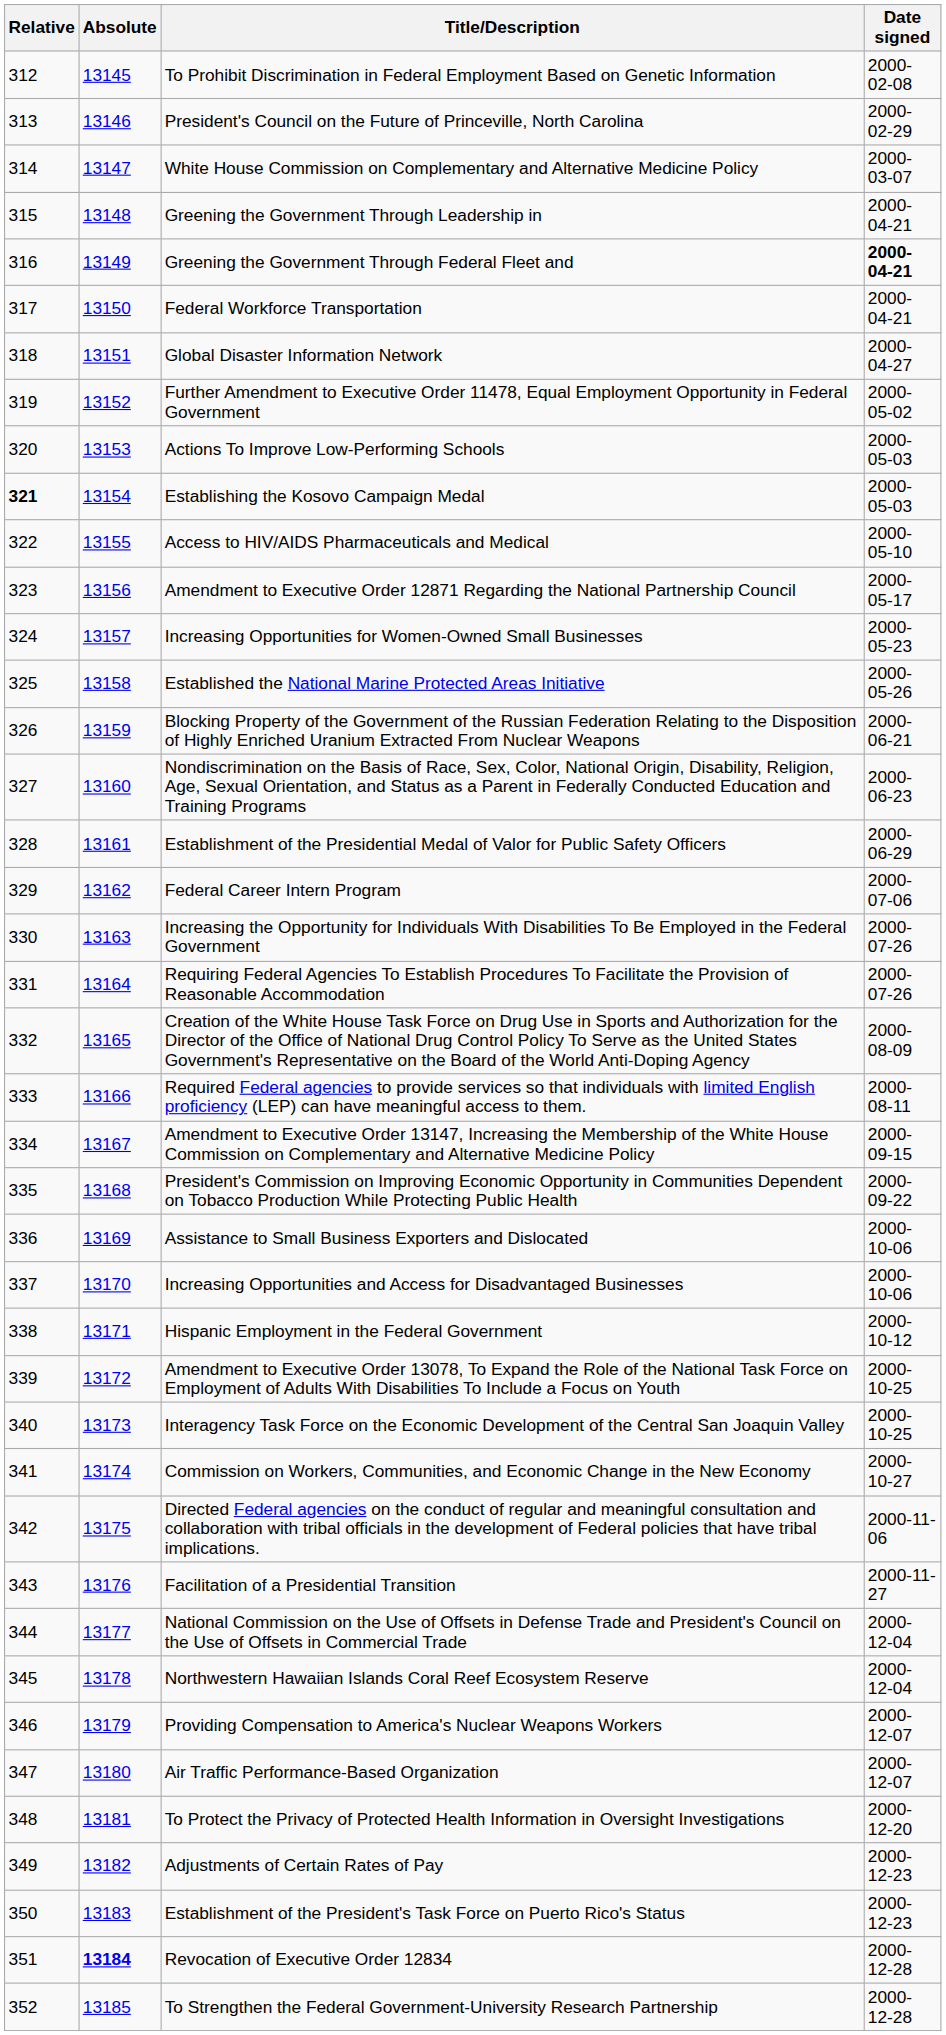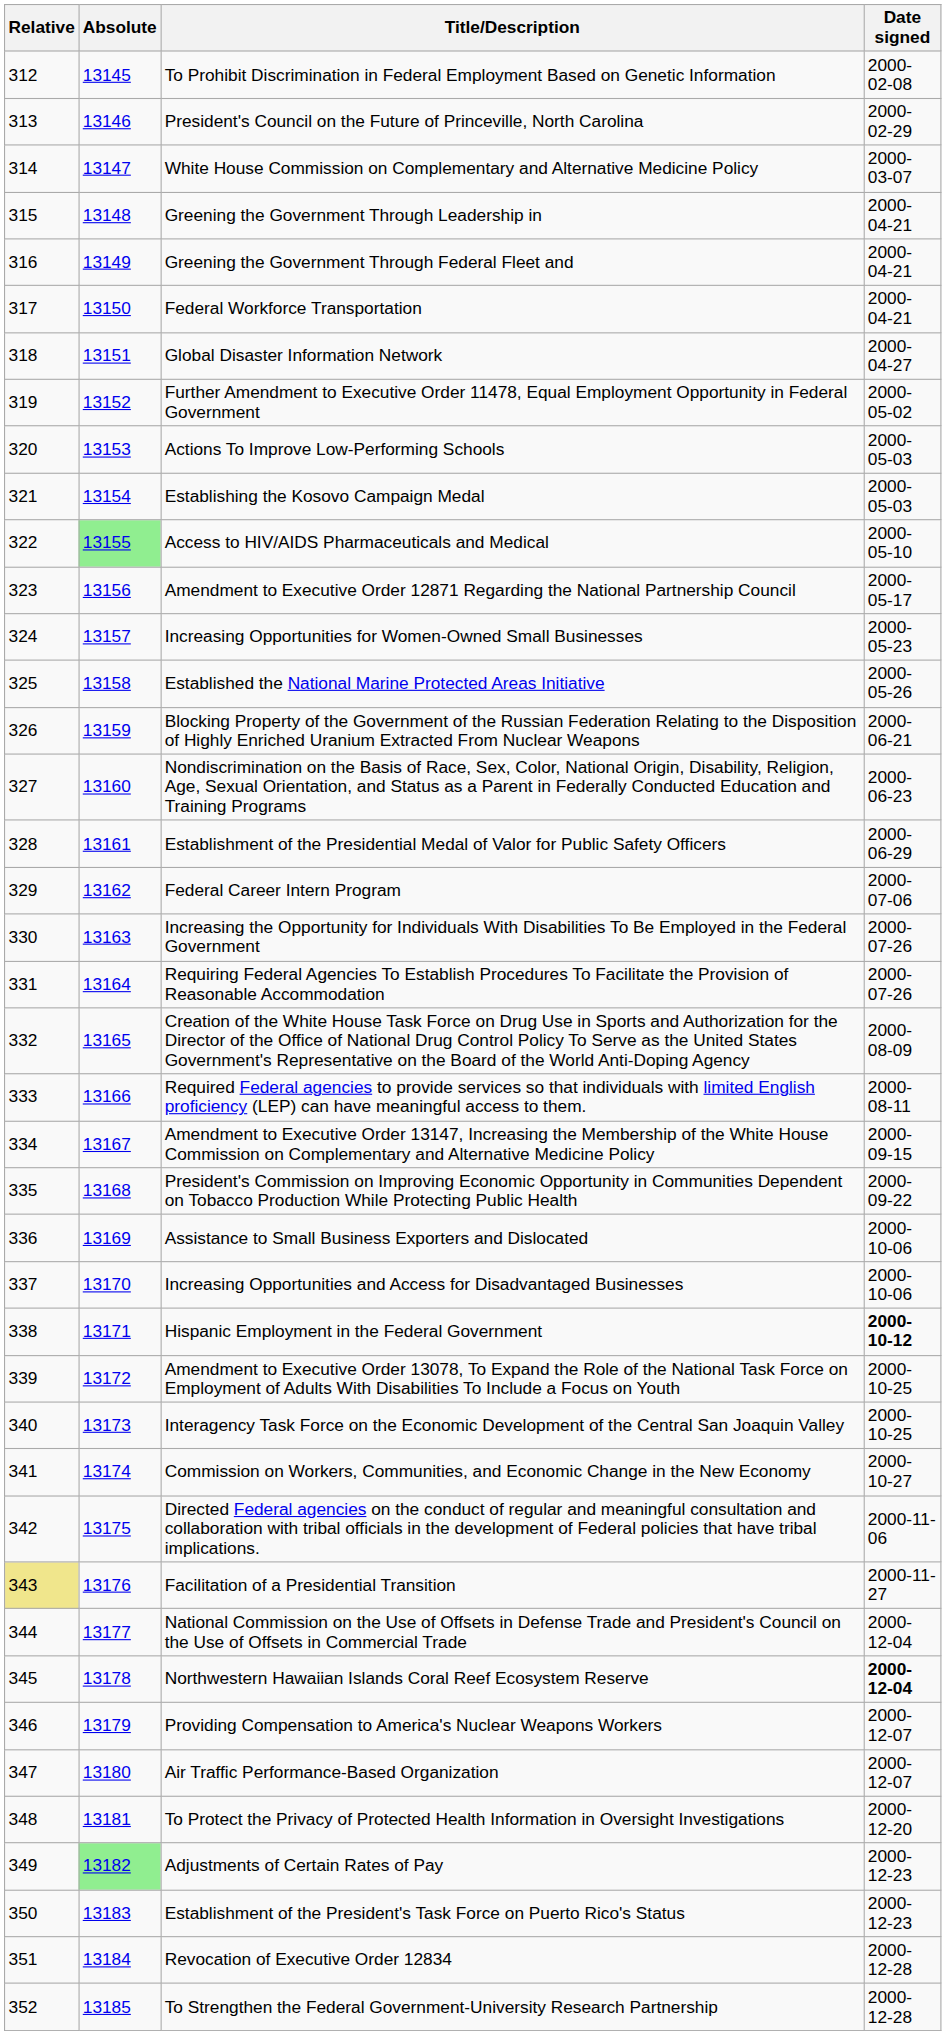(890, 262) bold -> (890, 262) normal
(23, 496) bold -> (23, 496) normal
(107, 543) no background -> (107, 543) lightgreen background
(890, 1331) normal -> (890, 1331) bold
(23, 1585) no background -> (23, 1585) khaki background
(890, 1678) normal -> (890, 1678) bold
(107, 1866) no background -> (107, 1866) lightgreen background
(107, 1960) bold -> (107, 1960) normal
